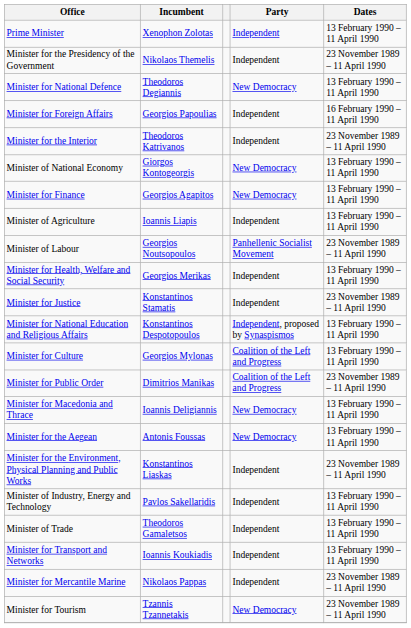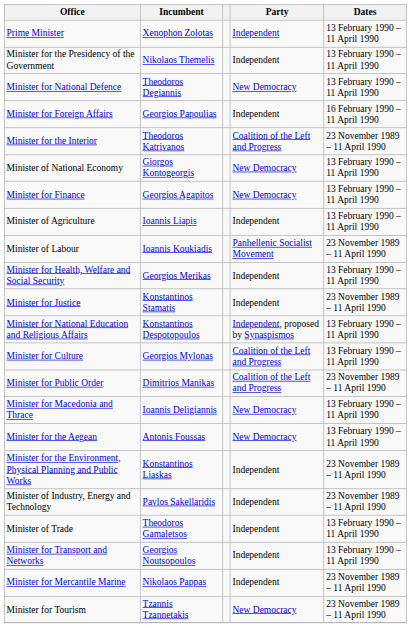(363, 60) 23 November 1989 – 11 April 1990 -> (364, 60) 13 February 1990 – 11 April 1990
(256, 141) Independent -> (271, 141) Coalition of the Left and Progress
(169, 249) Georgios Noutsopoulos -> (177, 249) Ioannis Koukiadis
(364, 502) 13 February 1990 – 11 April 1990 -> (363, 502) 23 November 1989 – 11 April 1990
(177, 556) Ioannis Koukiadis -> (169, 556) Georgios Noutsopoulos
